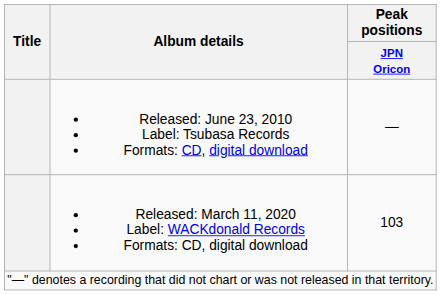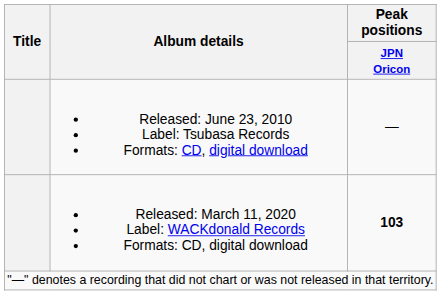(392, 222) normal -> (392, 222) bold
